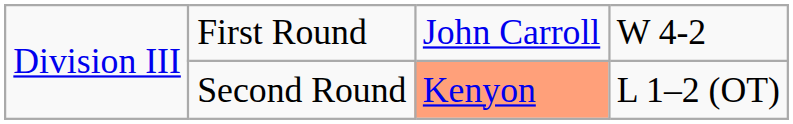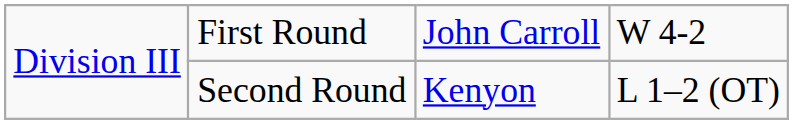(479, 89) lightsalmon background -> (479, 89) no background
